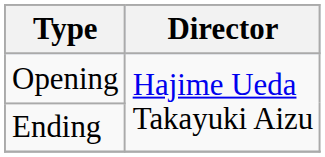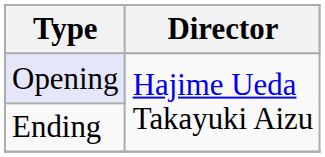(65, 77) no background -> (65, 77) lavender background
